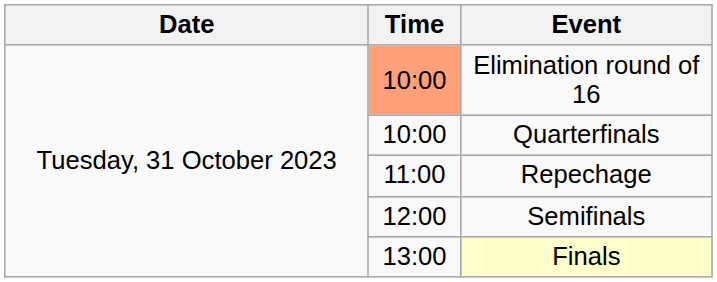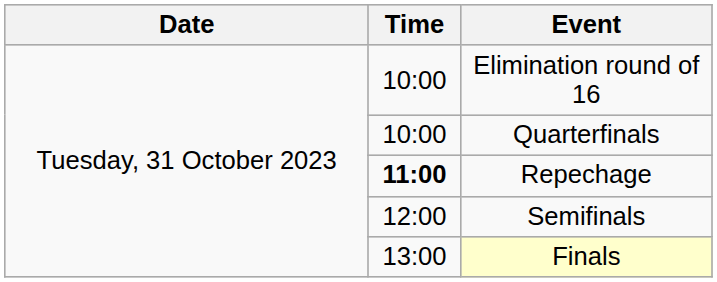(414, 79) lightsalmon background -> (414, 79) no background
(414, 175) normal -> (414, 175) bold
